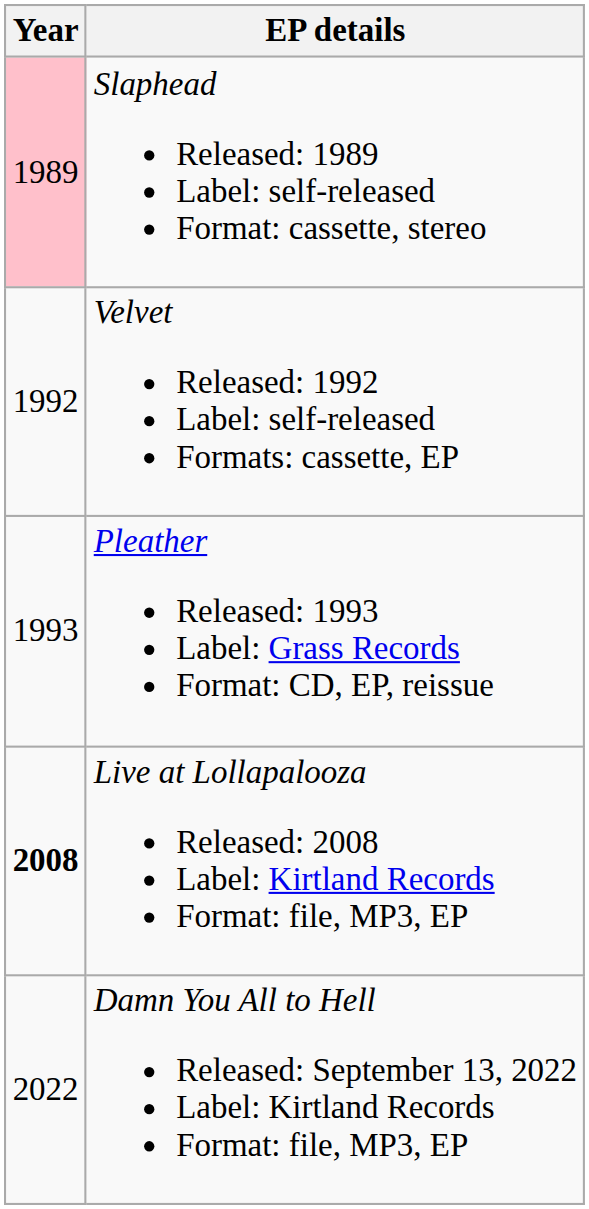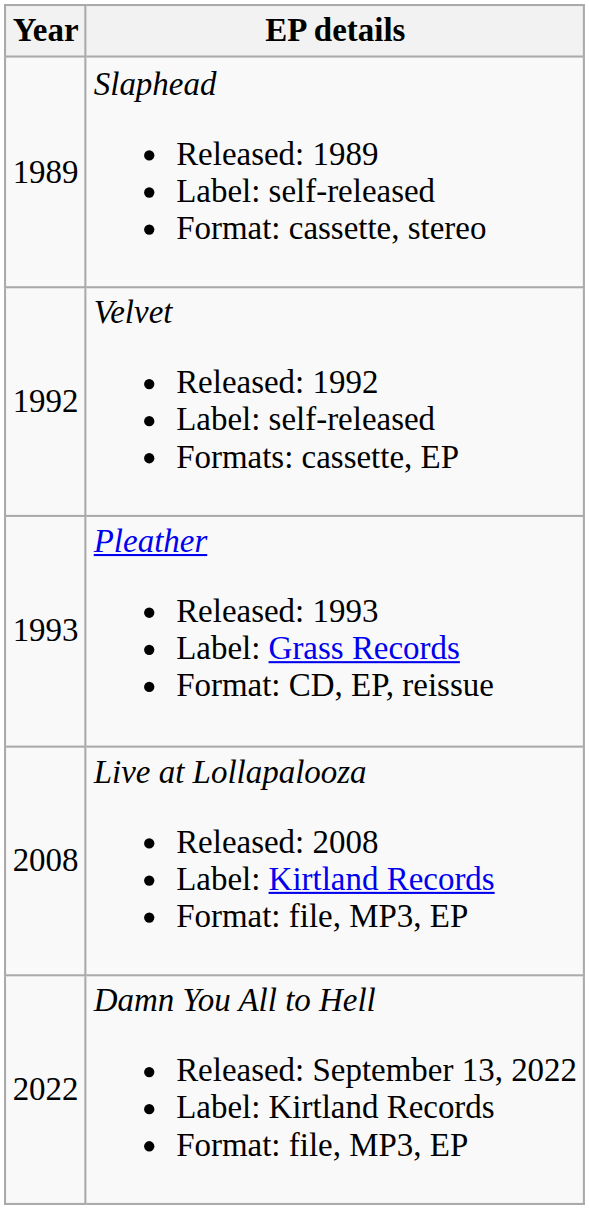(46, 171) pink background -> (46, 171) no background
(46, 859) bold -> (46, 859) normal
